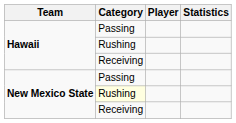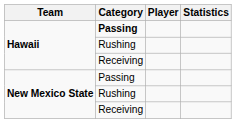(116, 29) normal -> (118, 29) bold
(117, 94) lightyellow background -> (117, 94) no background
